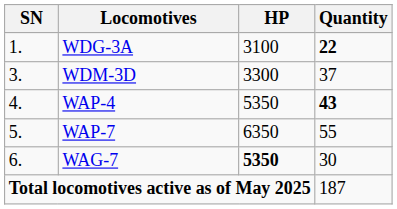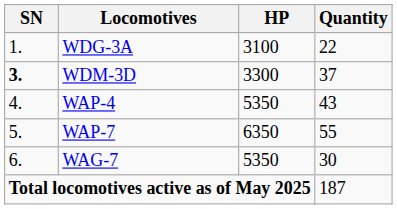(328, 47) bold -> (328, 47) normal
(15, 75) normal -> (15, 75) bold
(328, 103) bold -> (328, 103) normal
(261, 160) bold -> (261, 160) normal
